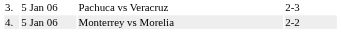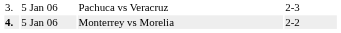(9, 22) normal -> (9, 22) bold
